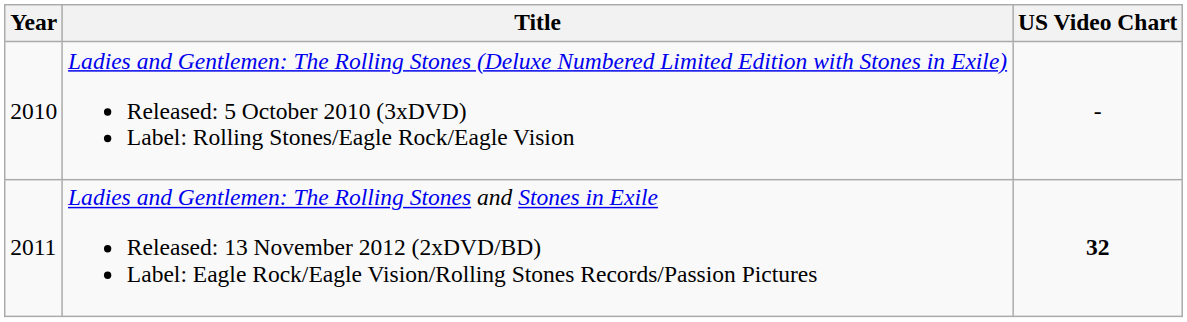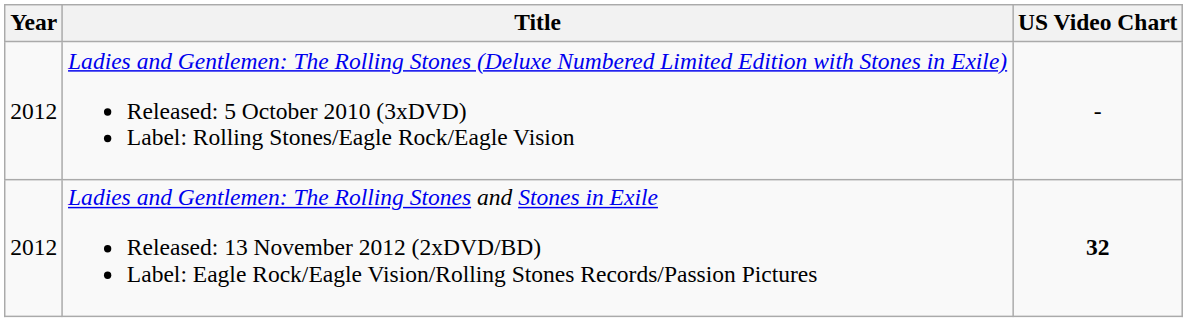(34, 110) 2010 -> (34, 110) 2012
(33, 247) 2011 -> (34, 247) 2012
